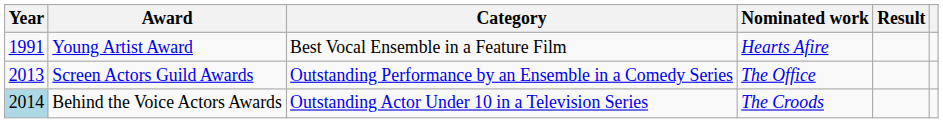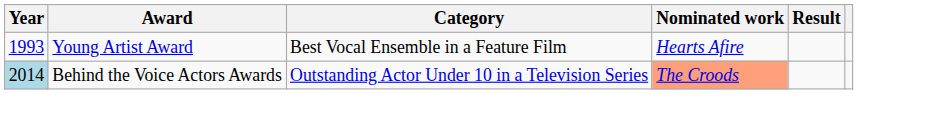(26, 46) 1991 -> (26, 46) 1993
- row: (153, 74)
(783, 103) no background -> (698, 74) lightsalmon background
